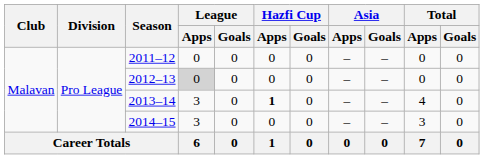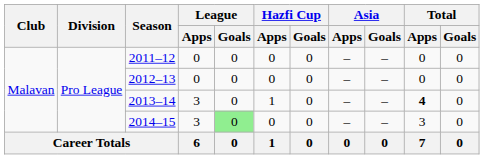(197, 79) lightgrey background -> (197, 79) no background
(272, 100) bold -> (272, 100) normal
(422, 100) normal -> (422, 100) bold
(234, 121) no background -> (234, 121) lightgreen background
